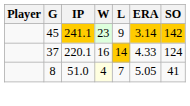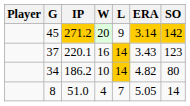(78, 33) 241.1 -> (78, 33) 271.2
(103, 33) 23 -> (103, 33) 20
(146, 52) 4.33 -> (146, 52) 3.43
(173, 52) 124 -> (173, 52) 123
+ row: (53, 71)
(103, 71) lightyellow background -> (103, 91) no background
(173, 71) 41 -> (173, 91) 14
